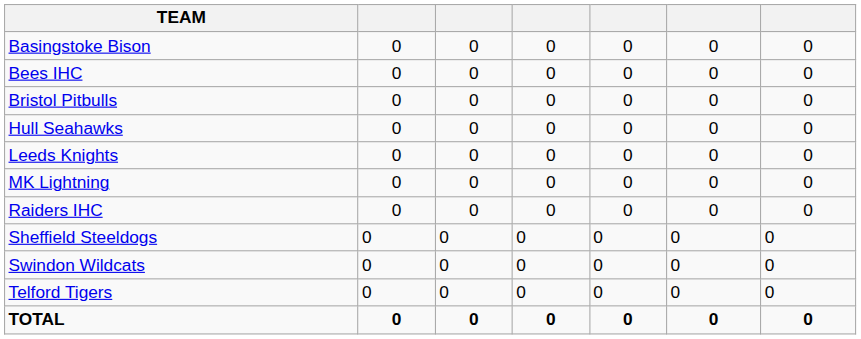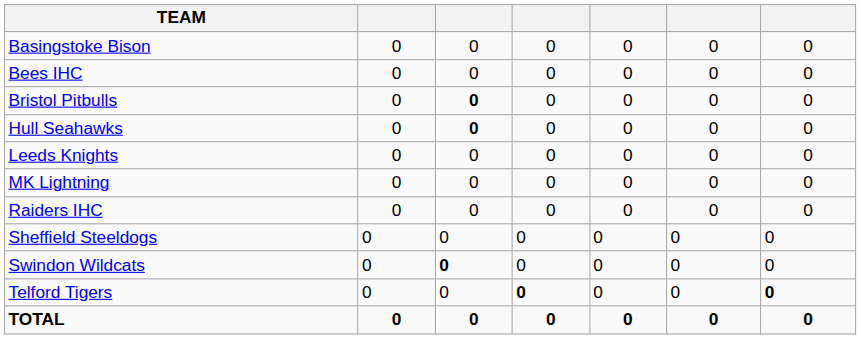(474, 100) normal -> (474, 100) bold
(474, 127) normal -> (474, 127) bold
(444, 264) normal -> (444, 264) bold
(521, 292) normal -> (521, 292) bold
(770, 292) normal -> (770, 292) bold
